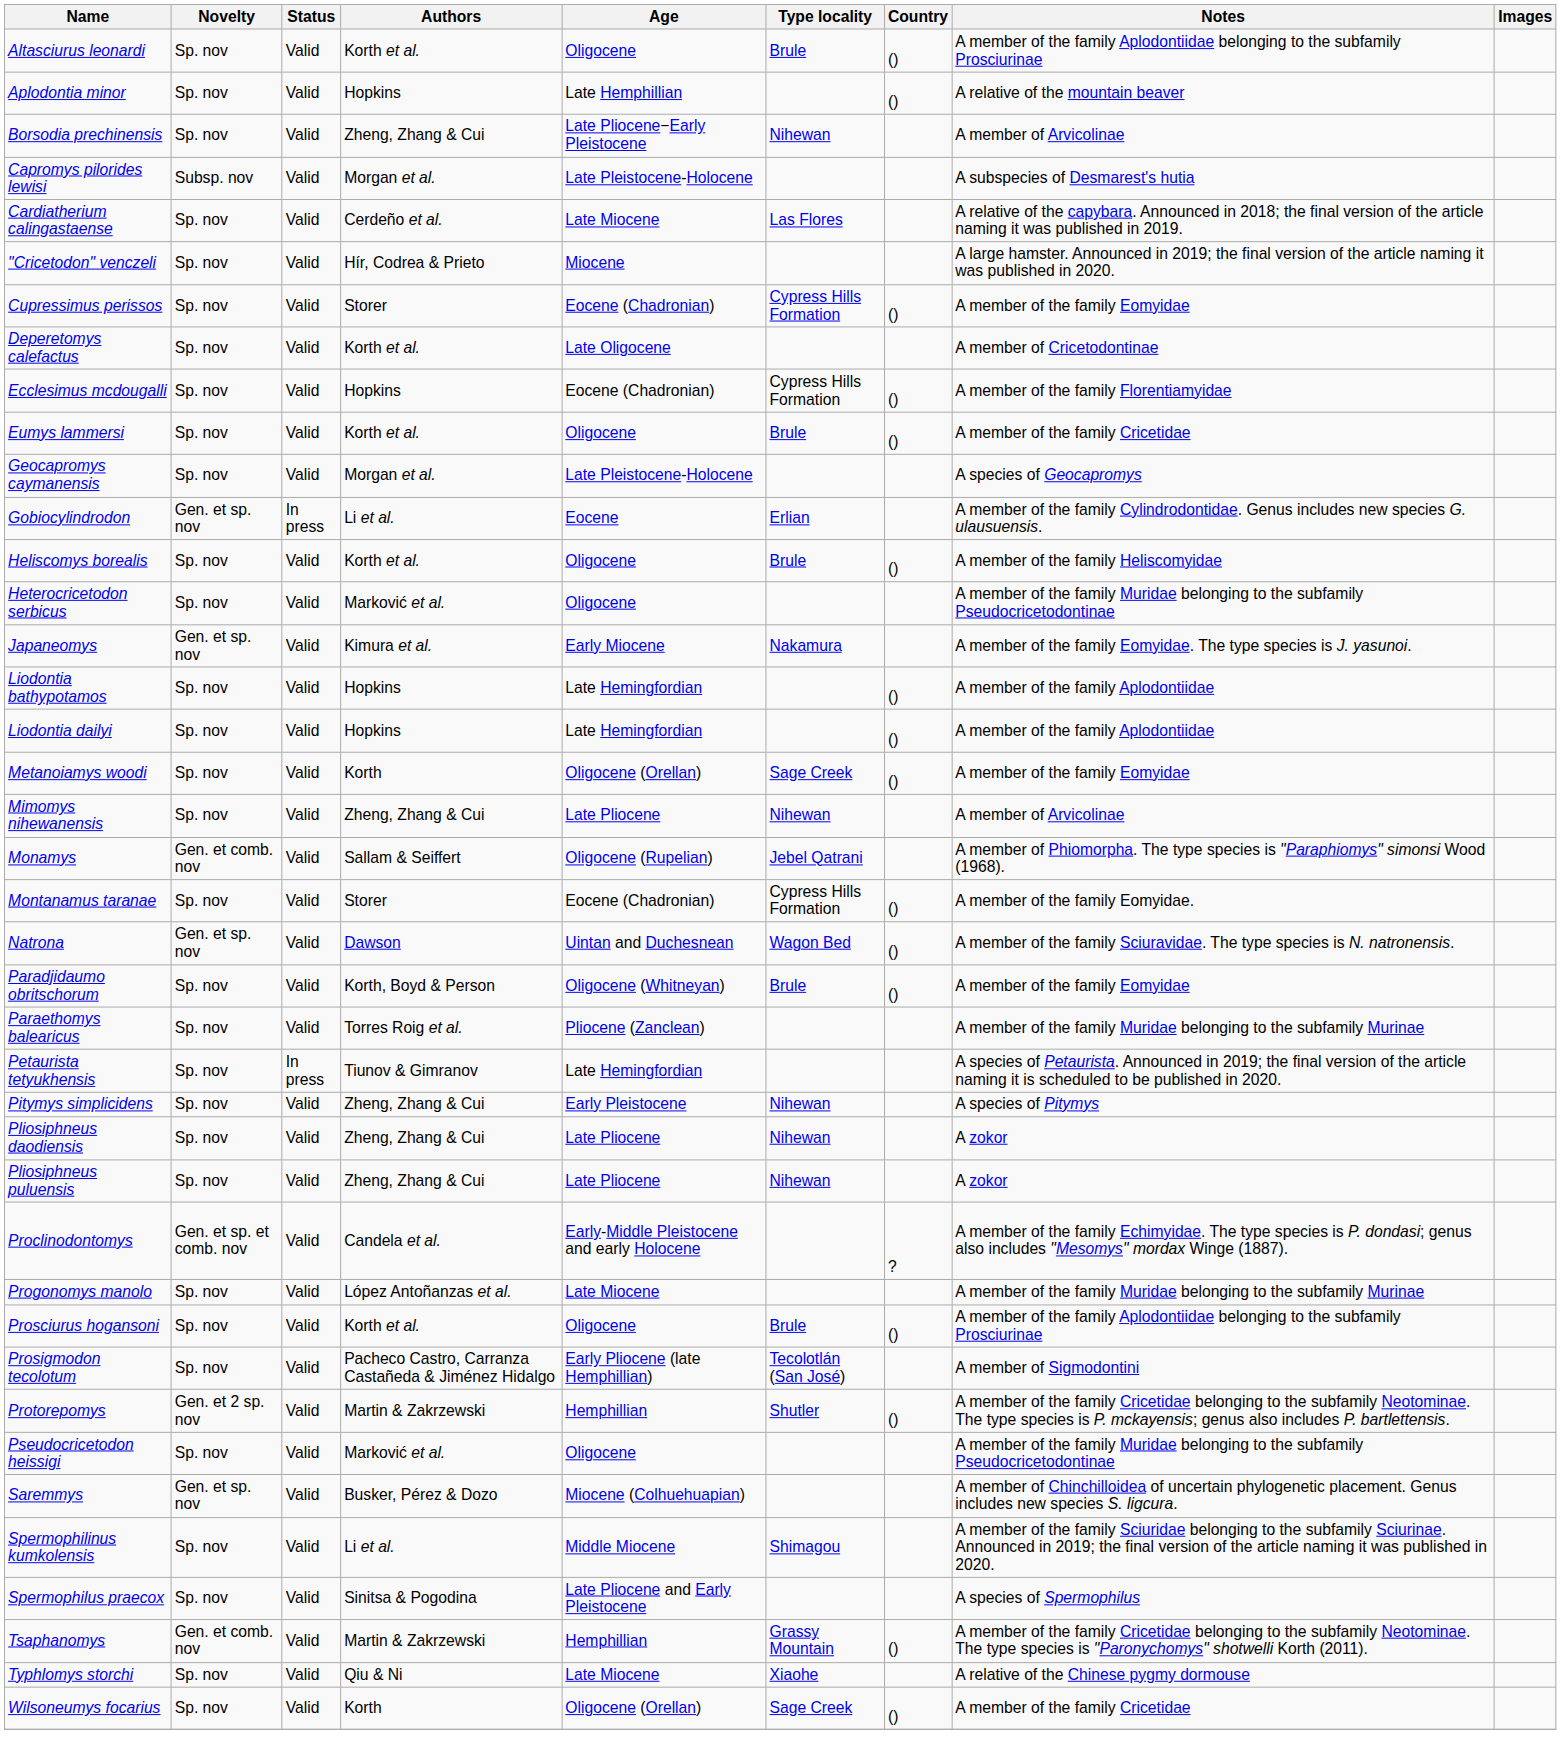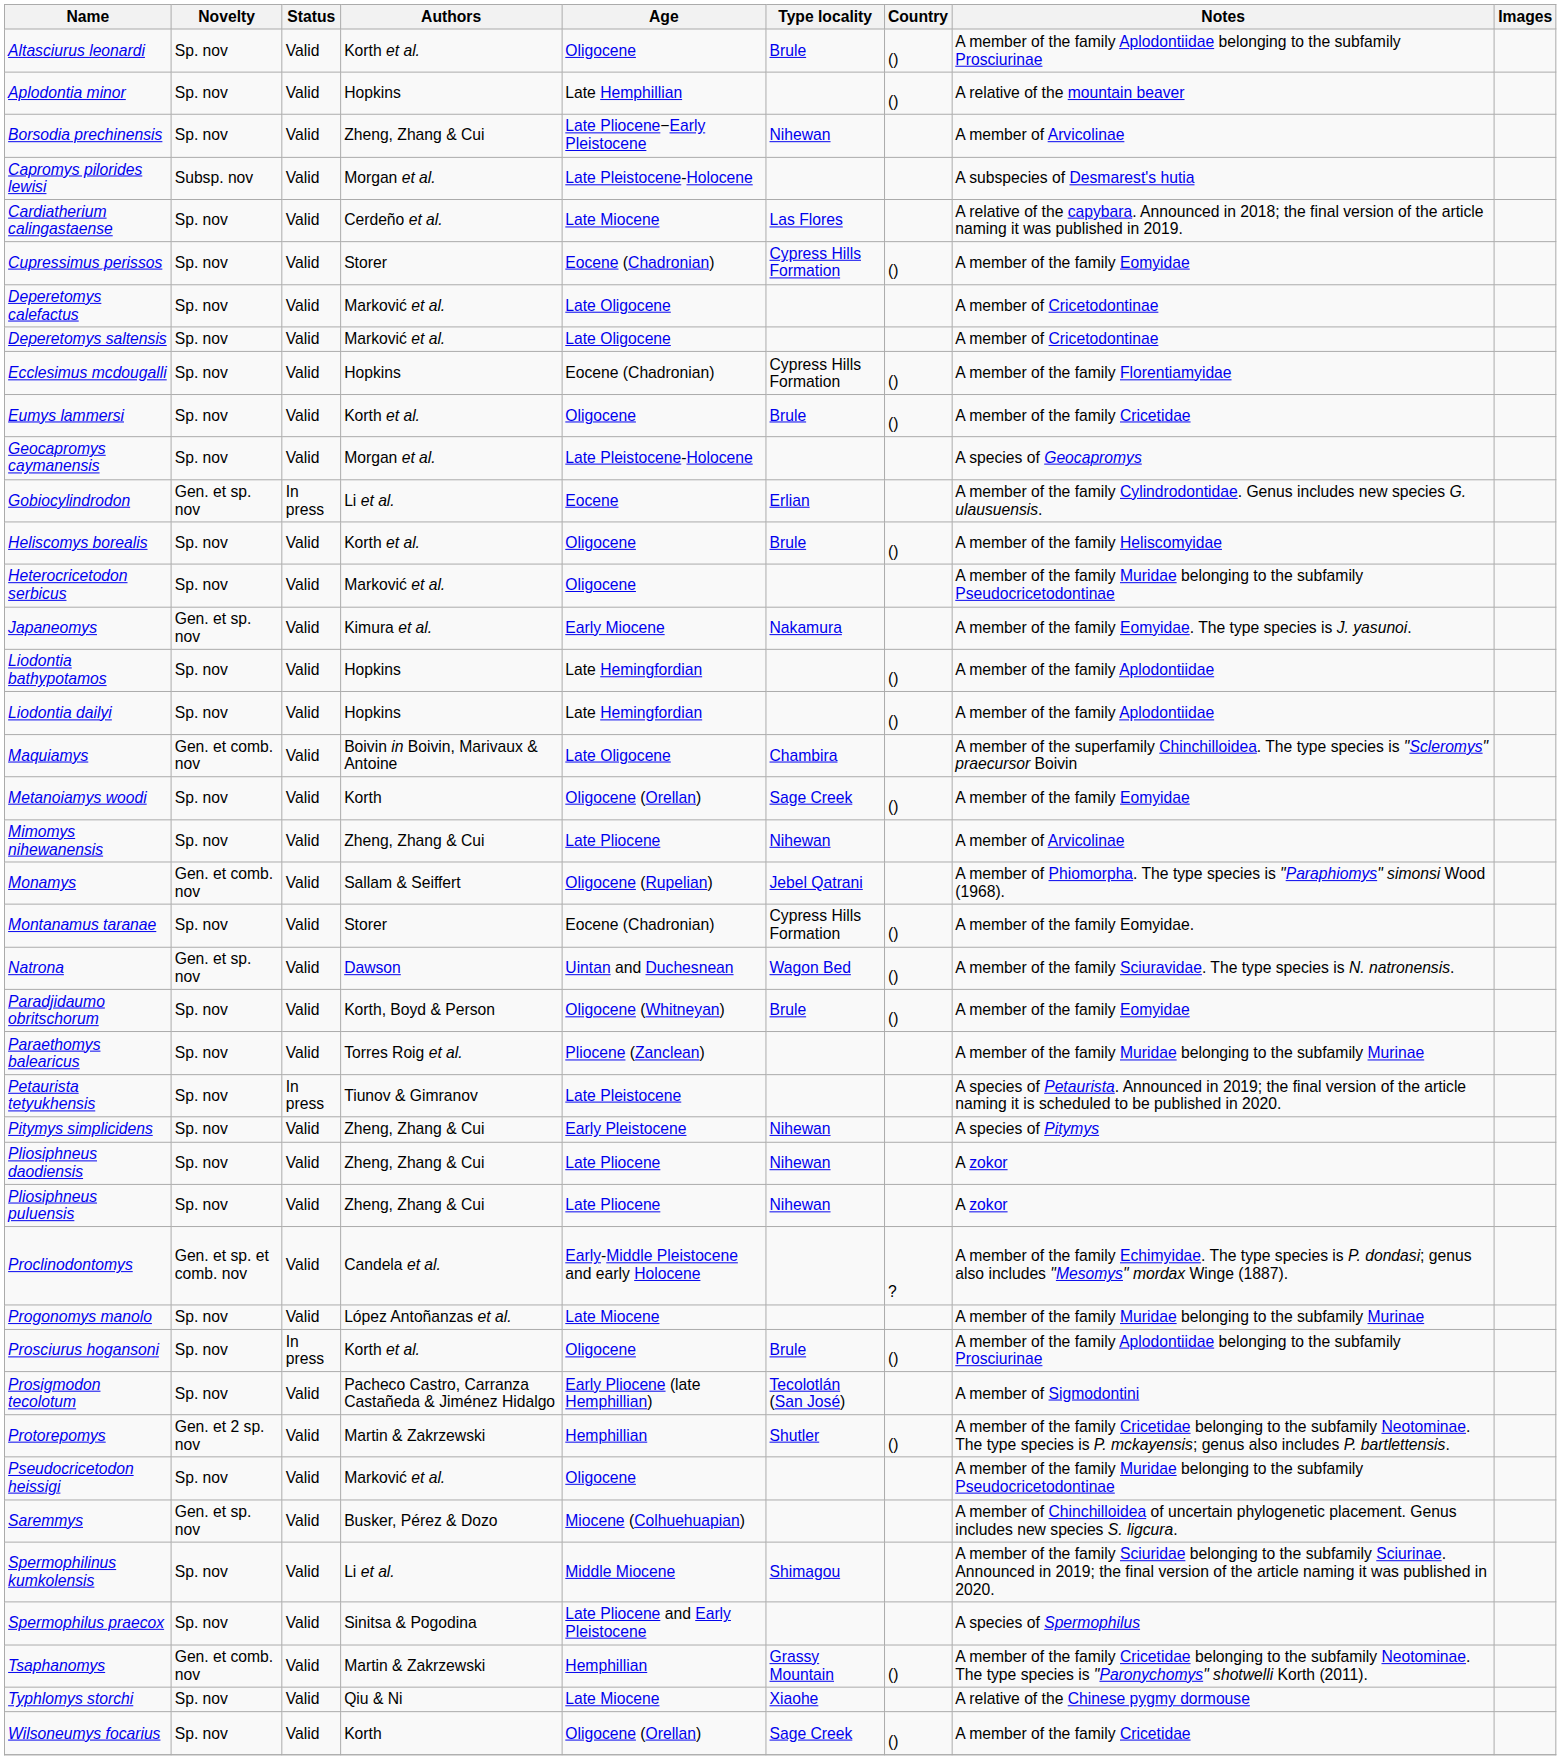- row: (82, 263)
(382, 348) Korth et al. -> (395, 305) Marković et al.
+ row: (87, 339)
+ row: (48, 755)
(634, 1070) Late Hemingfordian -> (623, 1095) Late Pleistocene
(303, 1325) Valid -> (305, 1350) In press
